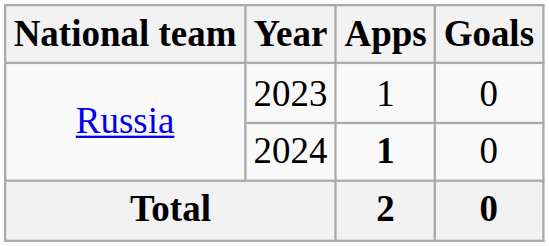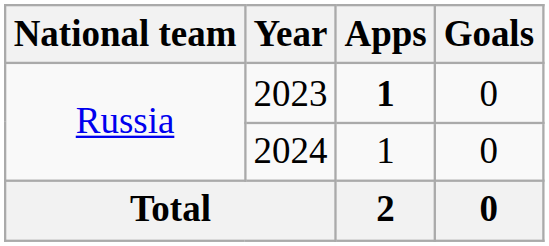(386, 92) normal -> (386, 92) bold
(386, 151) bold -> (386, 151) normal
